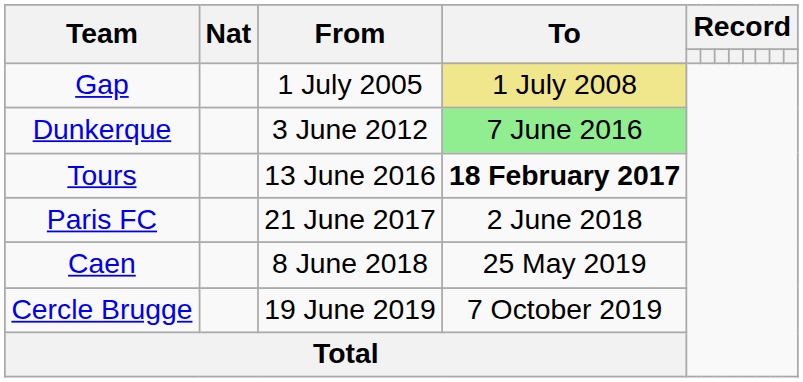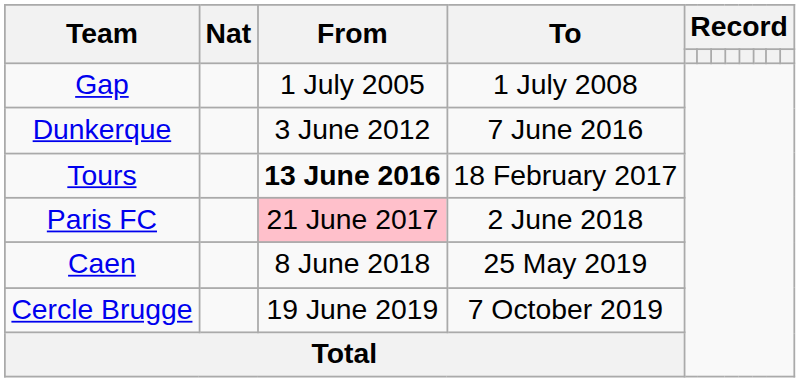(565, 84) khaki background -> (565, 84) no background
(565, 129) lightgreen background -> (565, 129) no background
(350, 174) normal -> (352, 174) bold
(565, 174) bold -> (565, 174) normal
(350, 219) no background -> (352, 219) pink background
